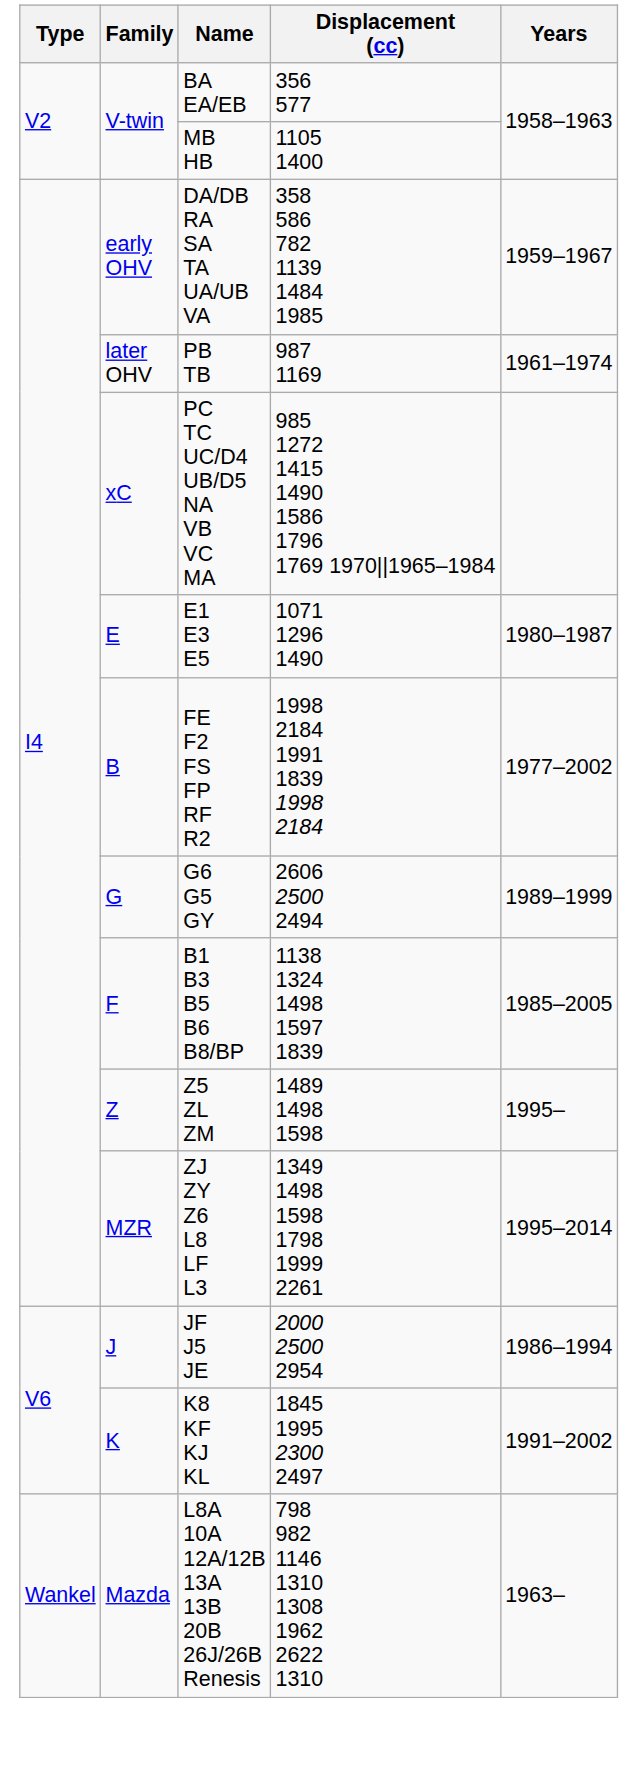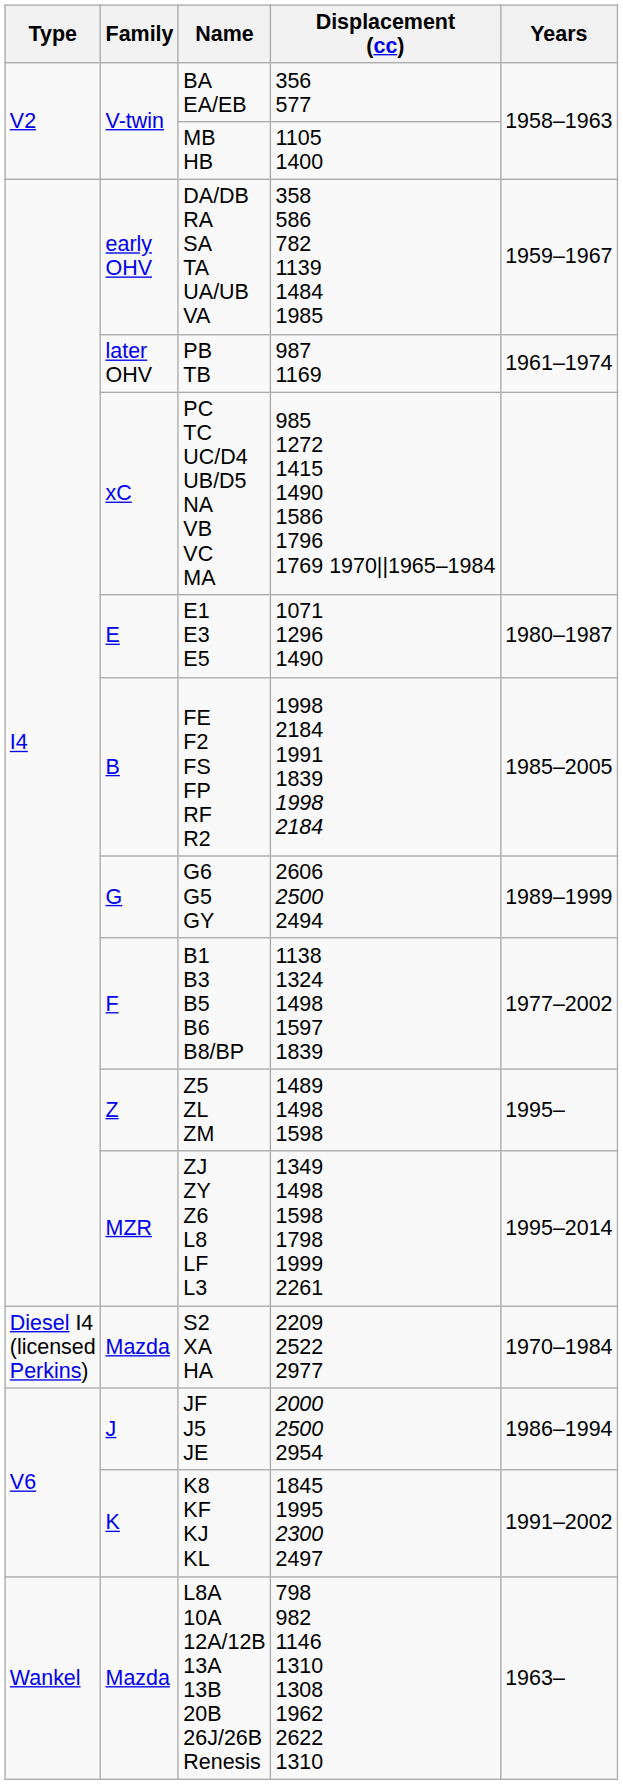(559, 766) 1977–2002 -> (559, 766) 1985–2005
(559, 1003) 1985–2005 -> (559, 1003) 1977–2002
+ row: (198, 1346)
